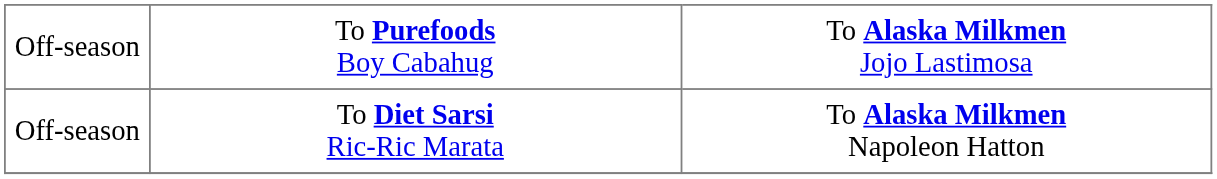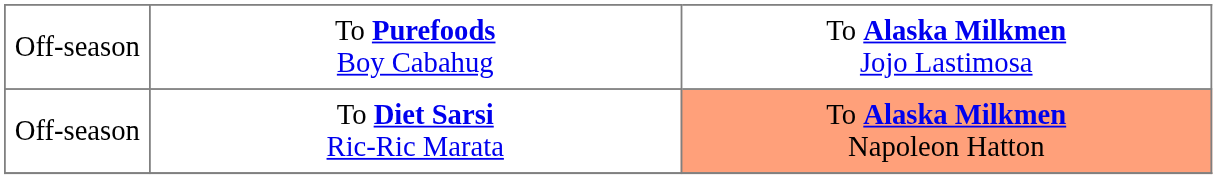(946, 130) no background -> (946, 130) lightsalmon background
